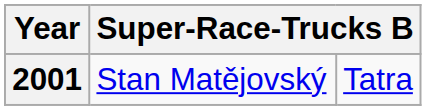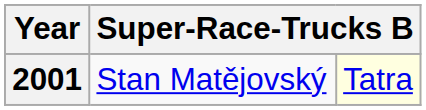(378, 79) no background -> (378, 79) lightyellow background
